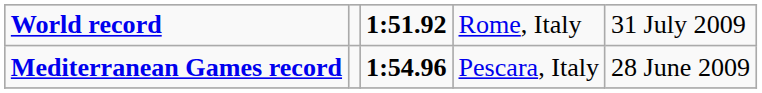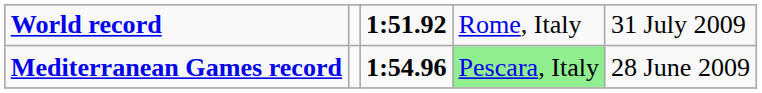(529, 66) no background -> (529, 66) lightgreen background
